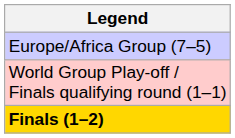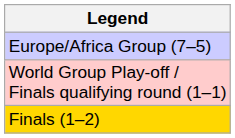(56, 120) bold -> (54, 120) normal
